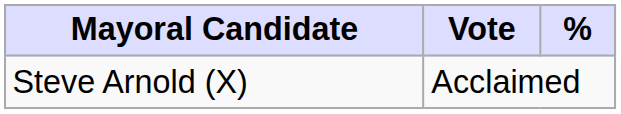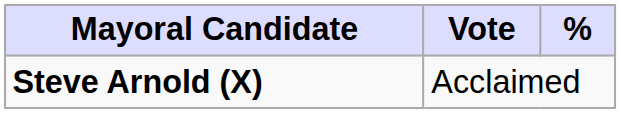(130, 81) normal -> (138, 81) bold
